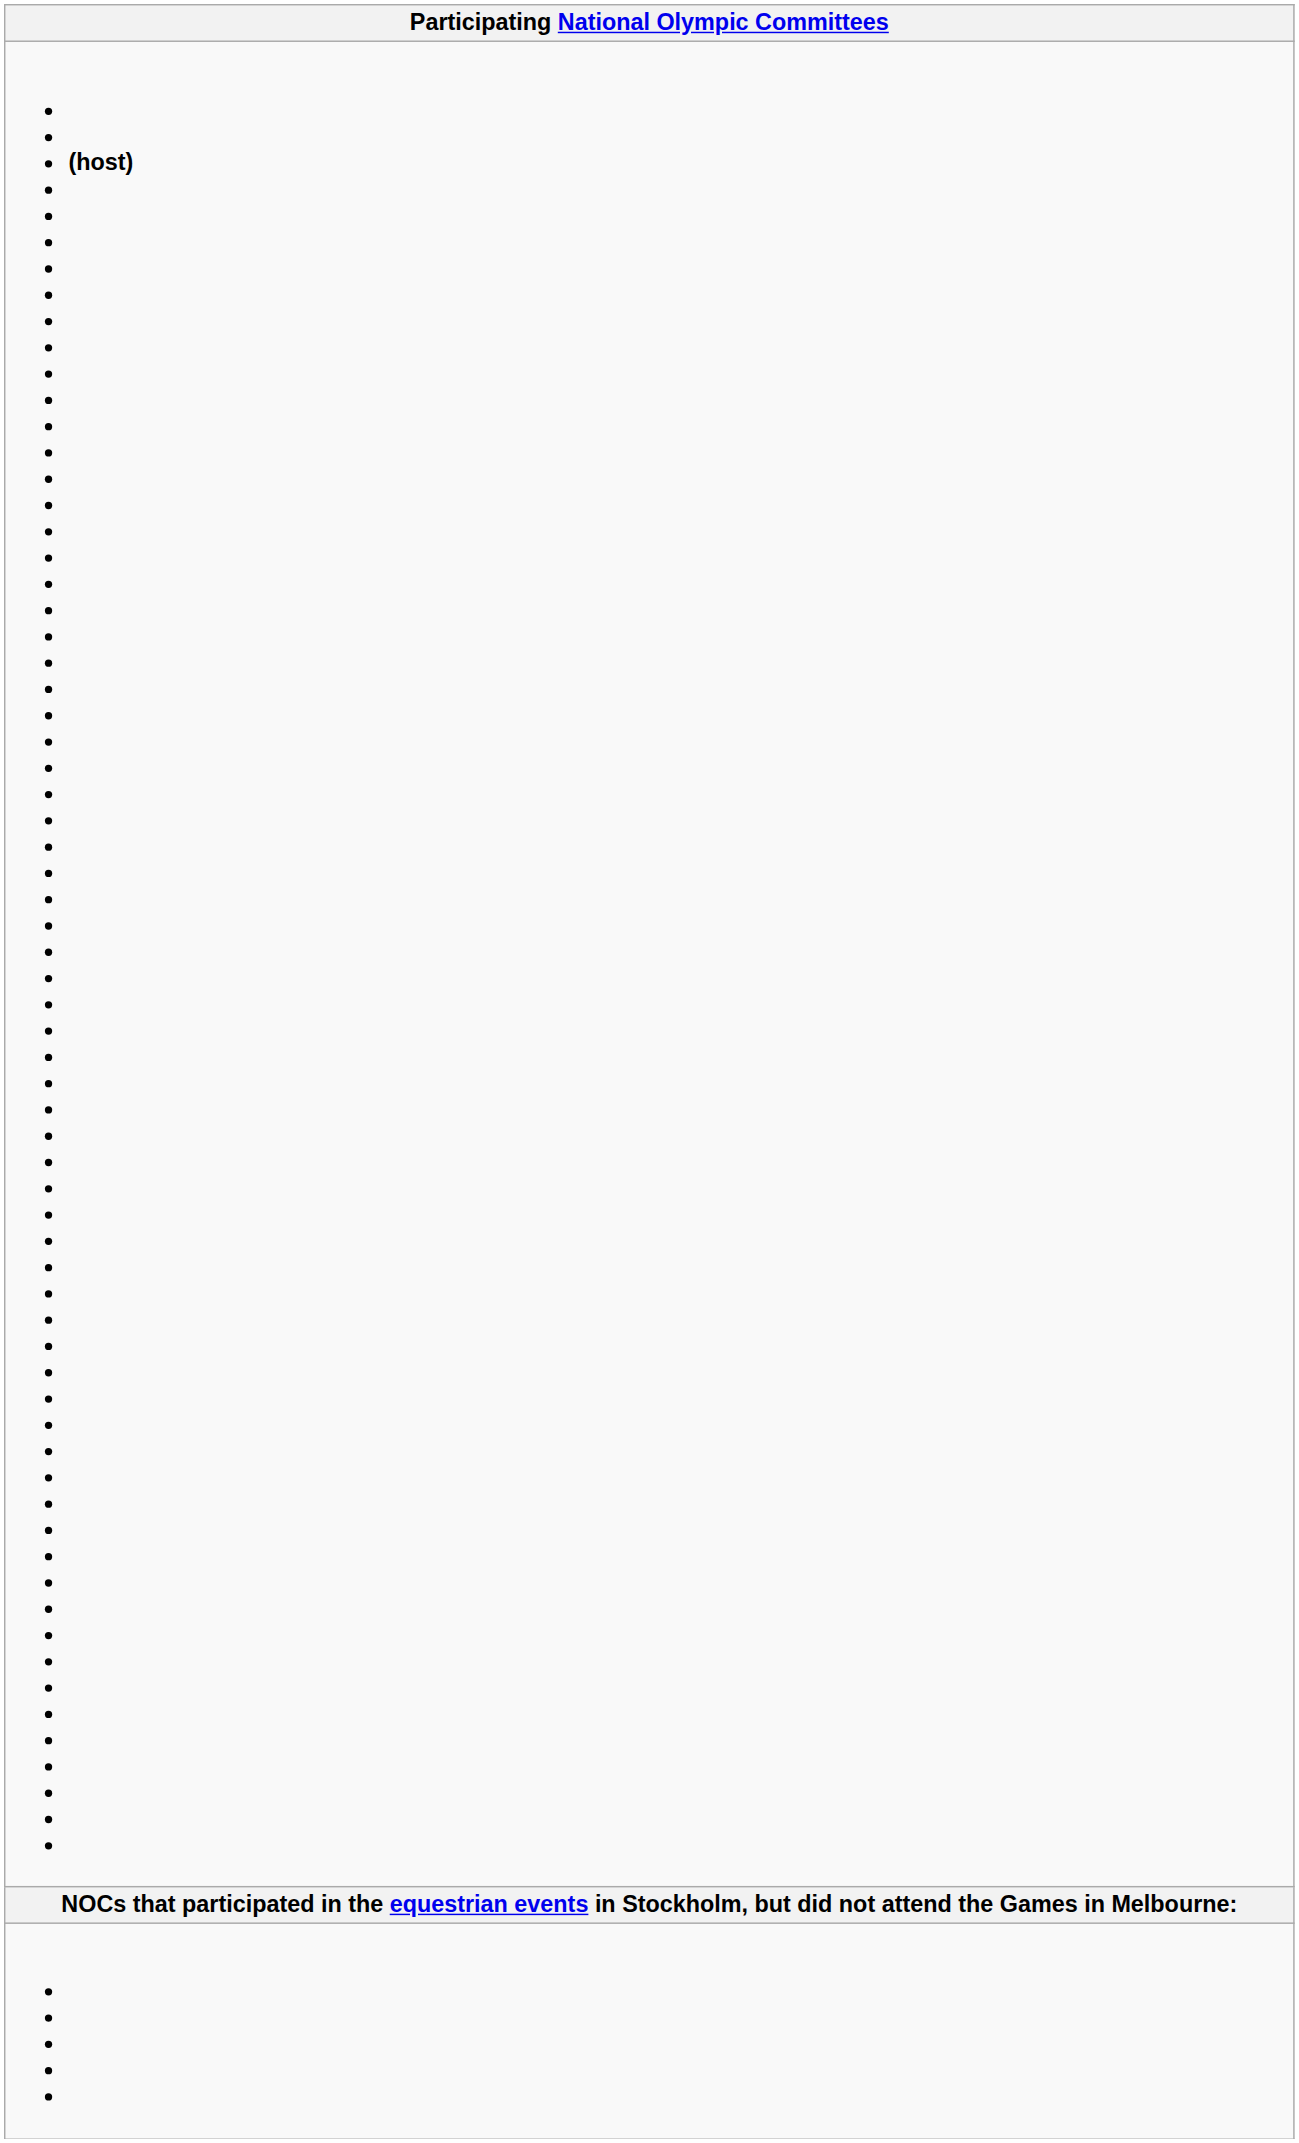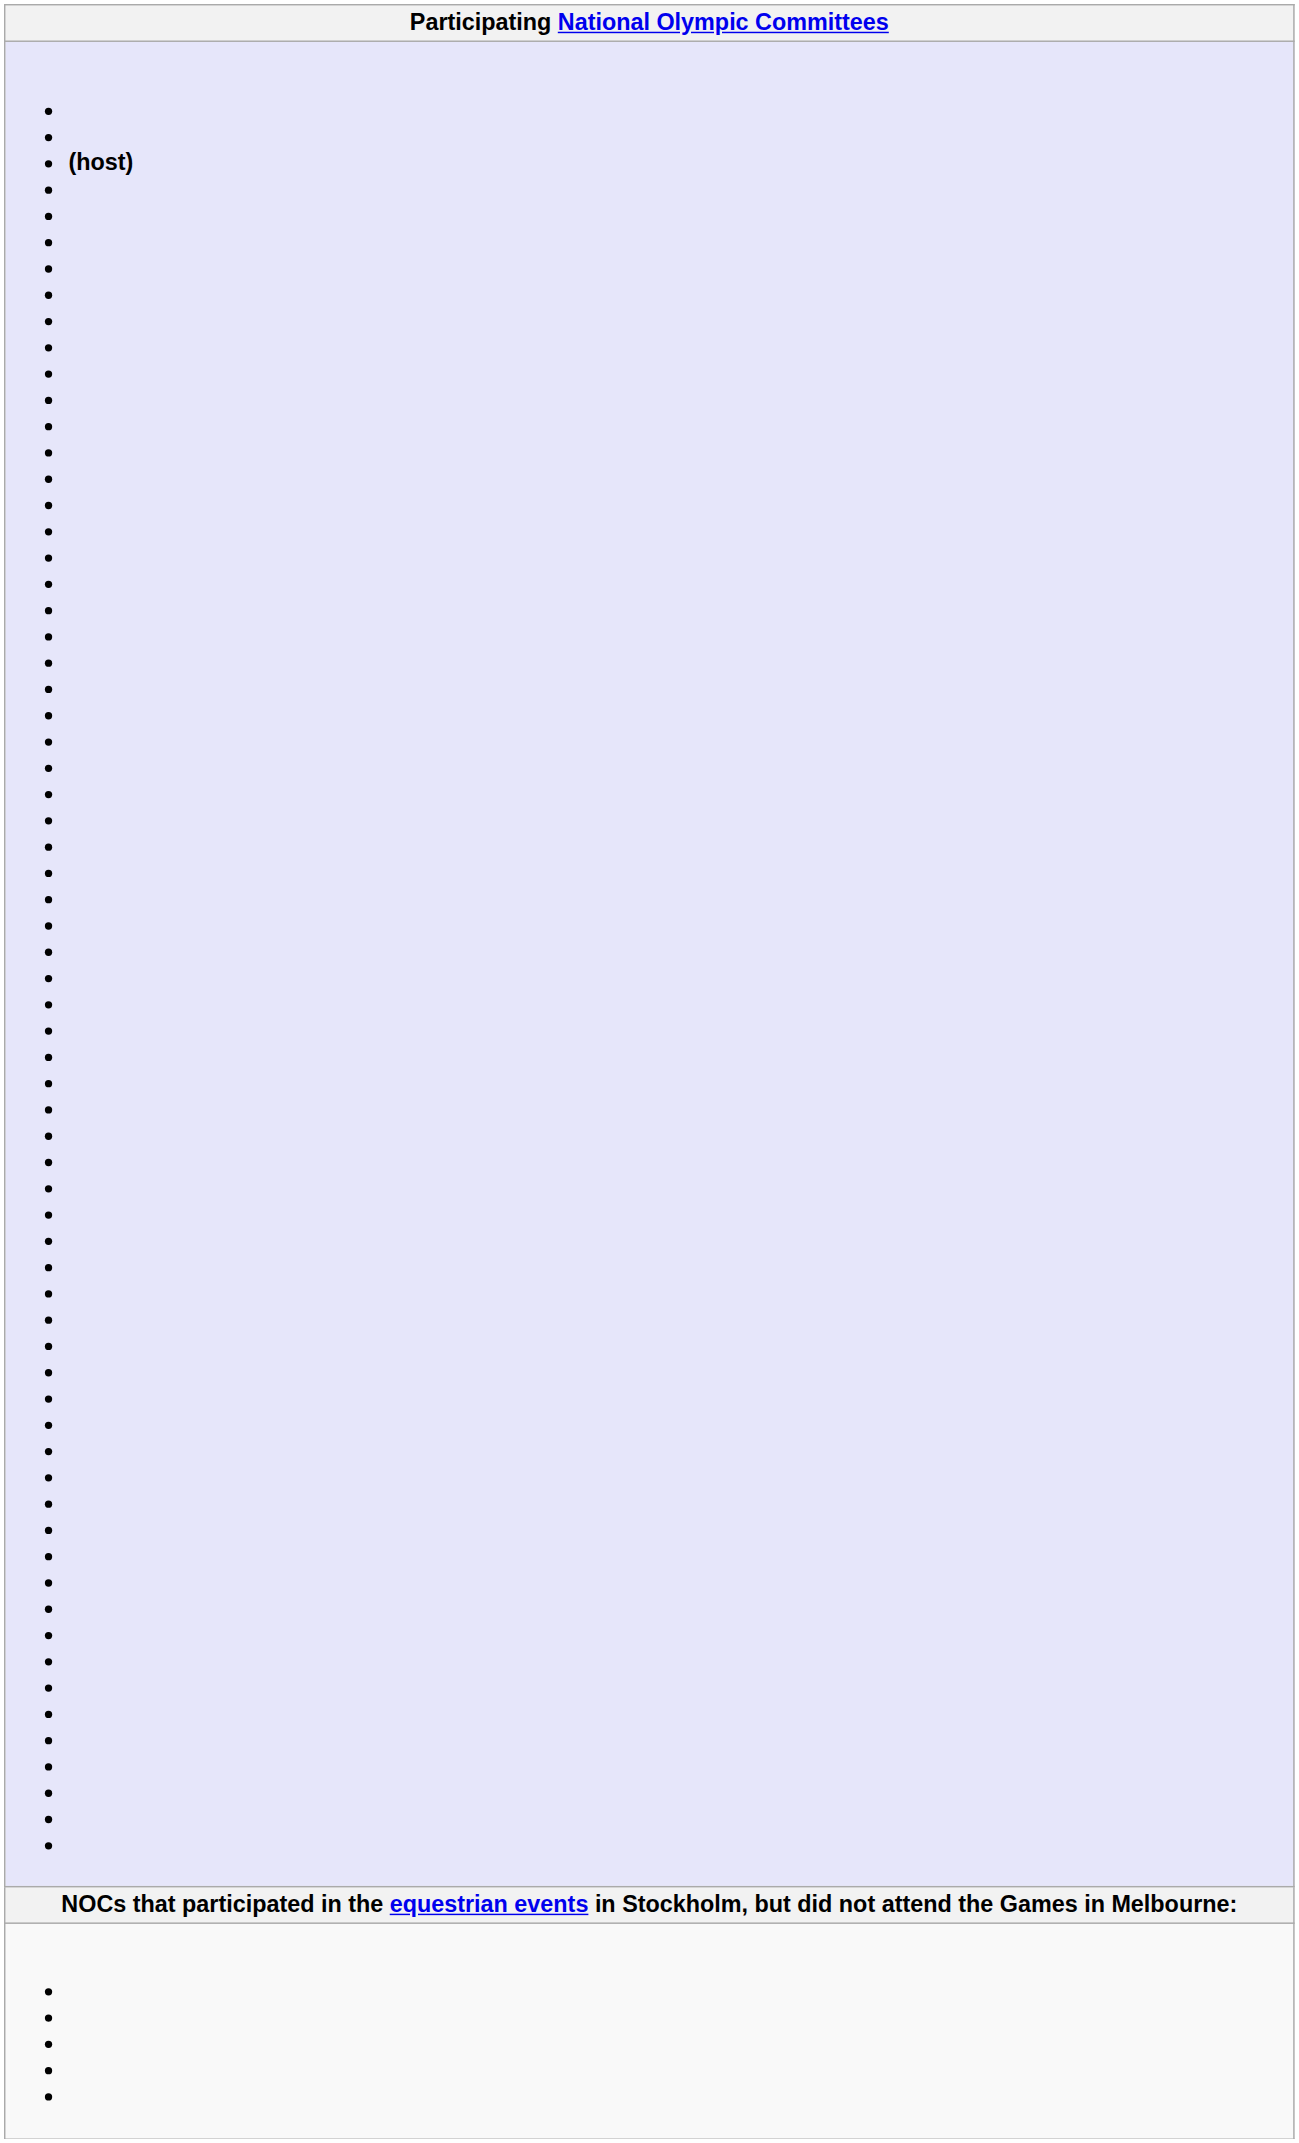(649, 977) no background -> (649, 977) lavender background
